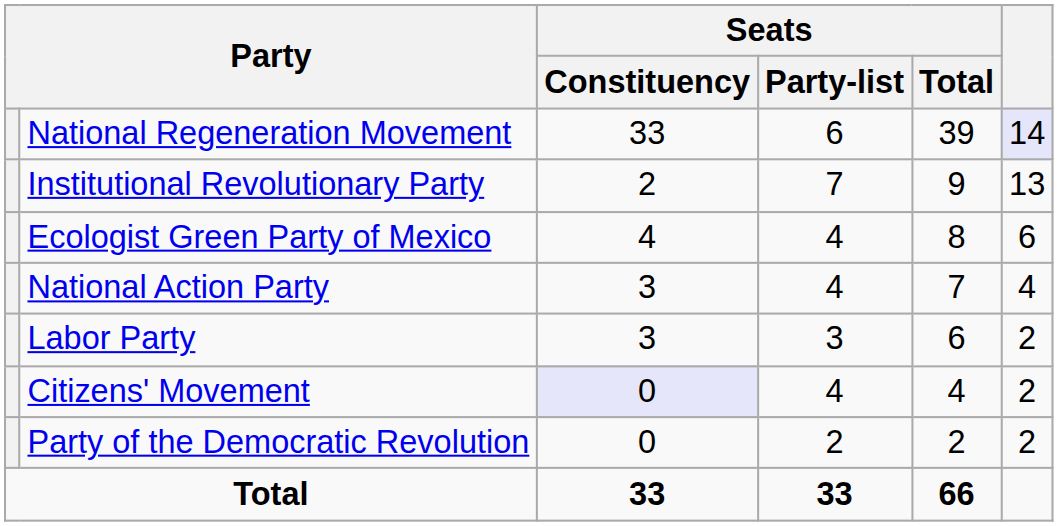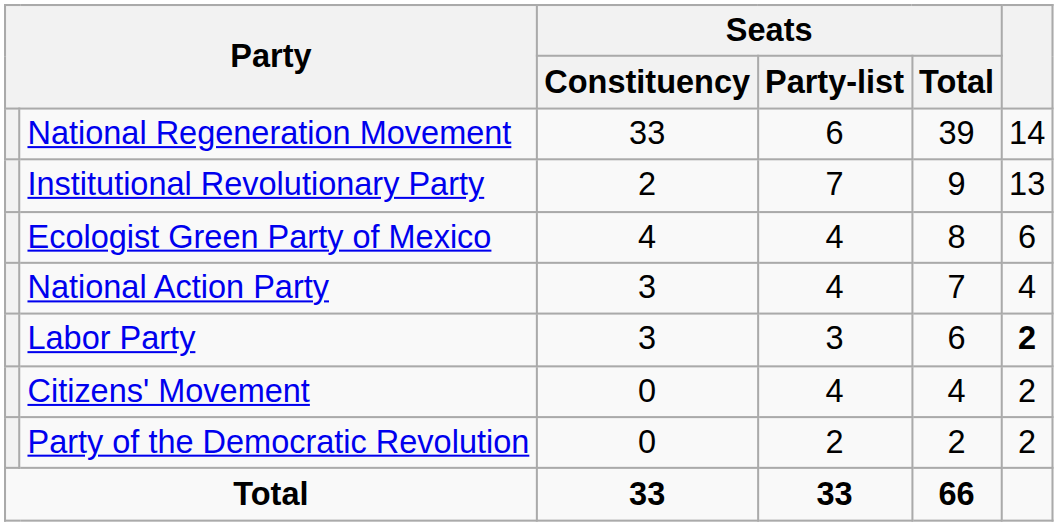(1027, 133) lavender background -> (1027, 133) no background
(1027, 339) normal -> (1027, 339) bold
(647, 390) lavender background -> (647, 390) no background
